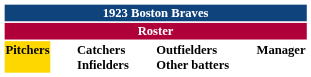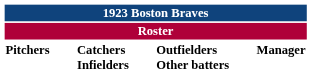(28, 49) gold background -> (28, 49) no background
